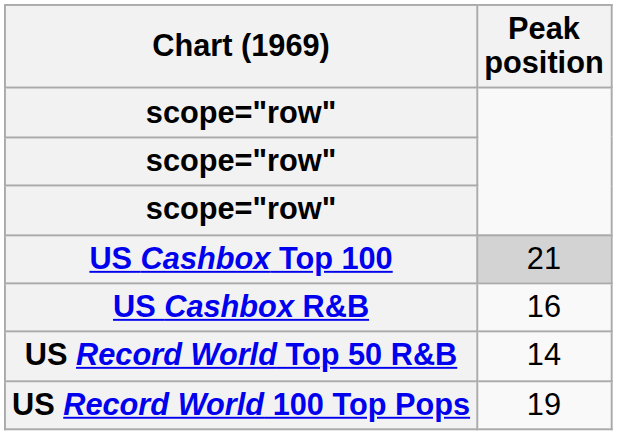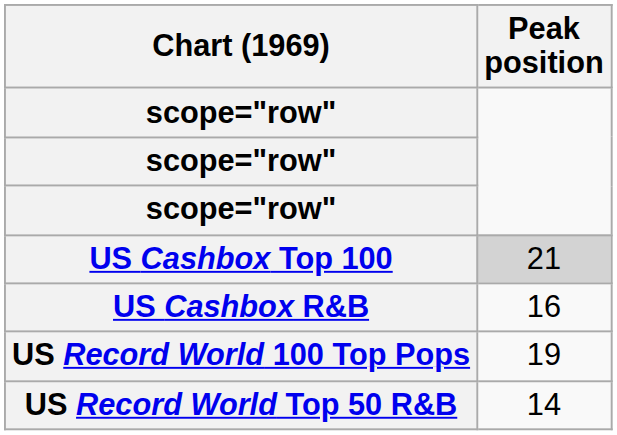rows swapped: (241, 404) <-> (241, 355)
